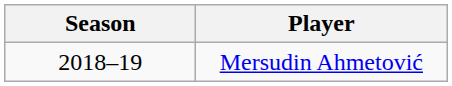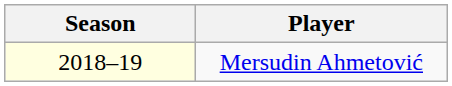(100, 61) no background -> (100, 61) lightyellow background
